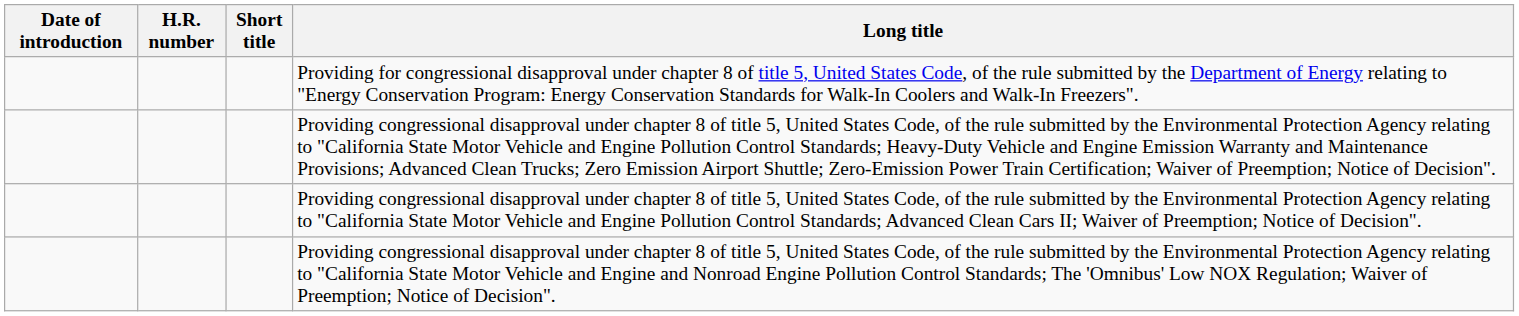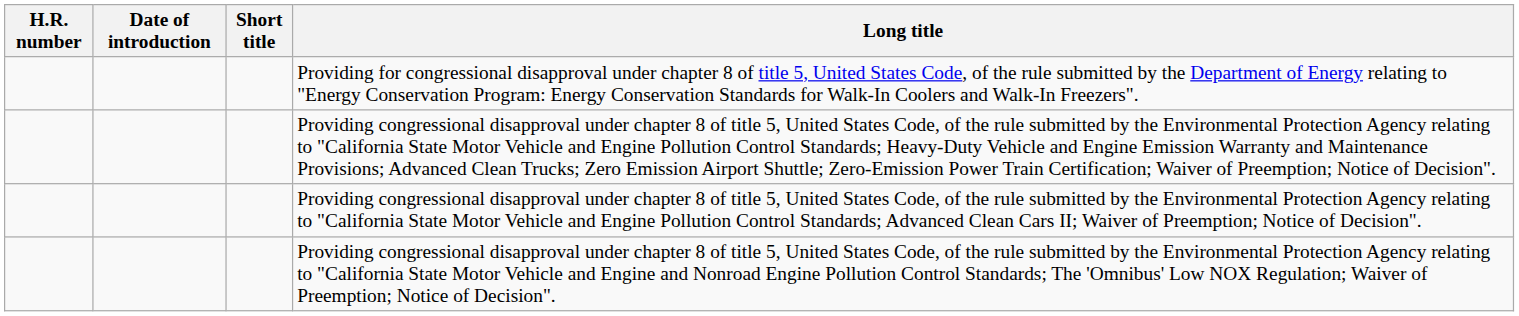columns swapped: (181, 30) <-> (71, 30)
